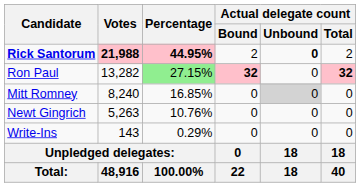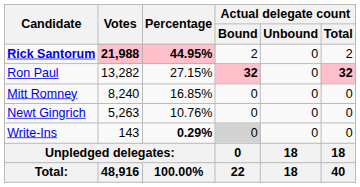(315, 53) bold -> (315, 53) normal
(191, 73) lightgreen background -> (191, 73) no background
(315, 93) lightgrey background -> (315, 93) no background
(195, 133) normal -> (195, 133) bold
(254, 133) no background -> (254, 133) lightgrey background
